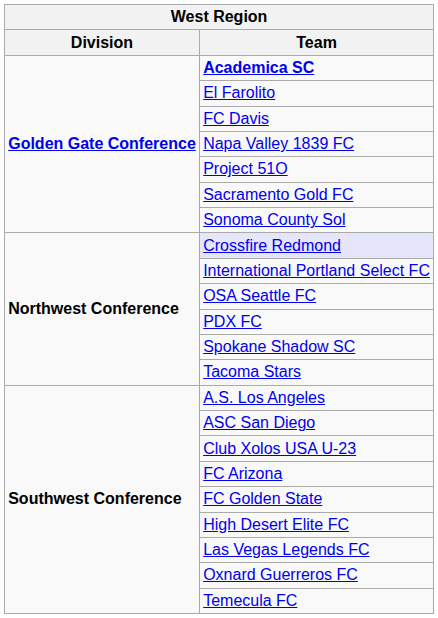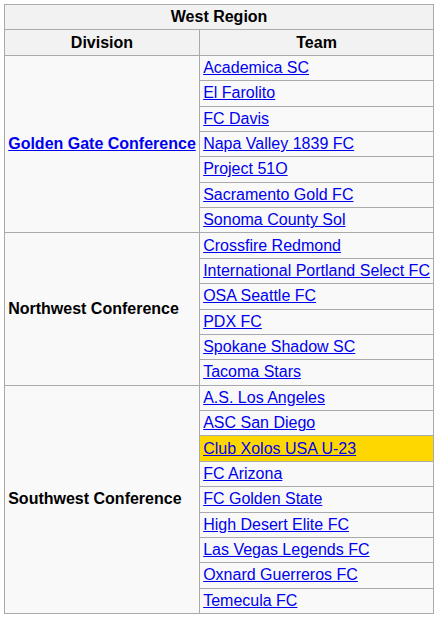(259, 67) bold -> (256, 67) normal
(272, 245) lavender background -> (272, 245) no background
(280, 448) no background -> (280, 448) gold background
